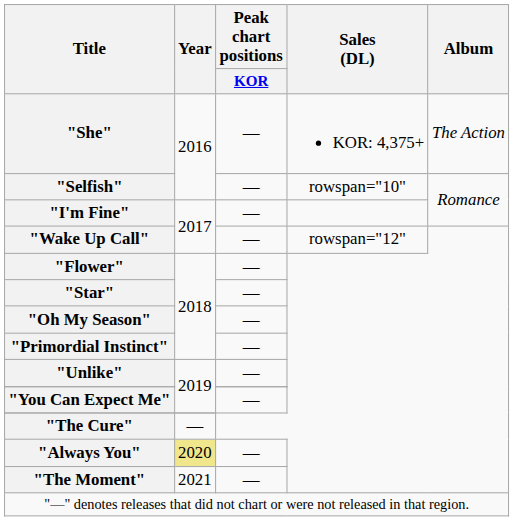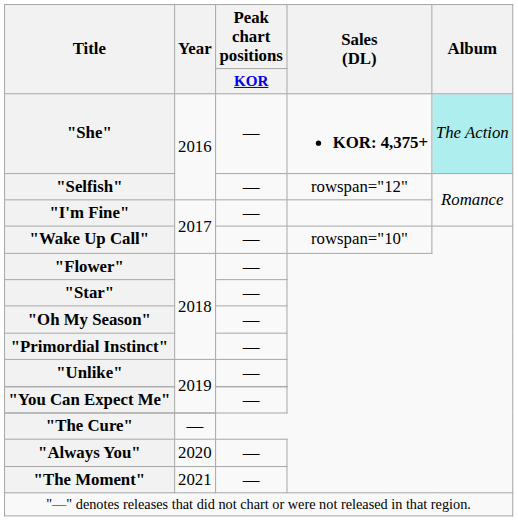(357, 143) normal -> (359, 143) bold
(468, 133) no background -> (472, 133) paleturquoise background
(357, 186) rowspan="10" -> (359, 186) rowspan="12"
(357, 239) rowspan="12" -> (359, 239) rowspan="10"
(195, 452) khaki background -> (195, 452) no background
